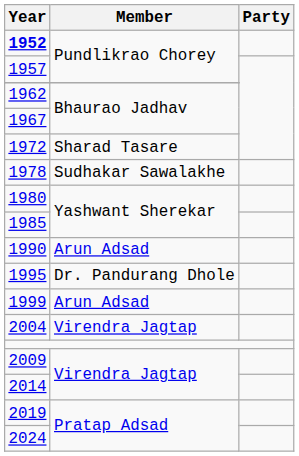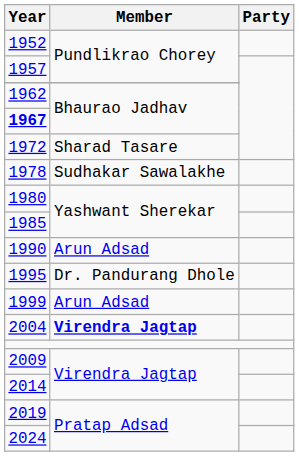(27, 43) bold -> (27, 43) normal
(27, 121) normal -> (27, 121) bold
(125, 328) normal -> (125, 328) bold
